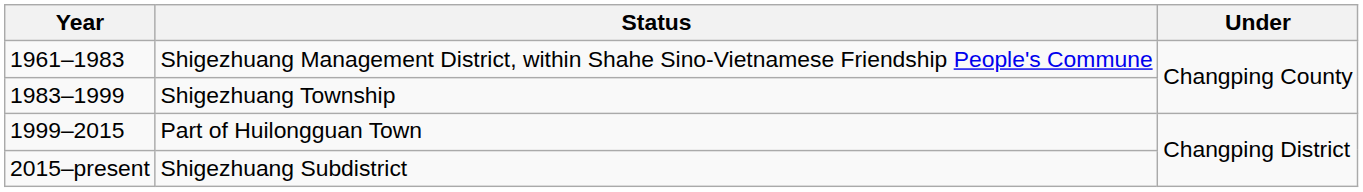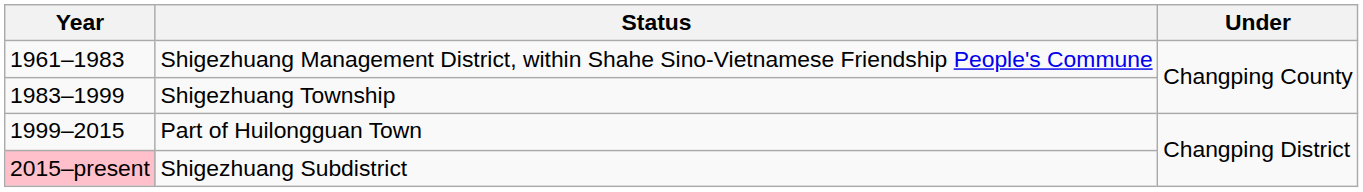(80, 167) no background -> (80, 167) pink background
